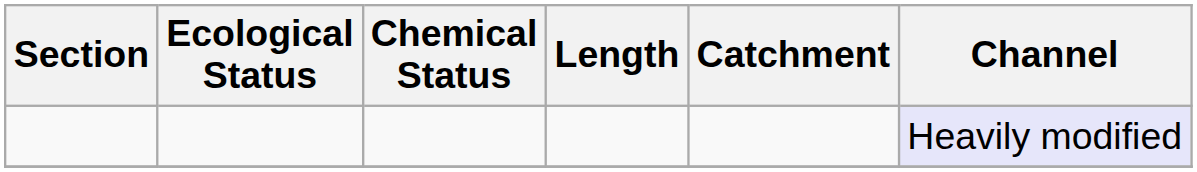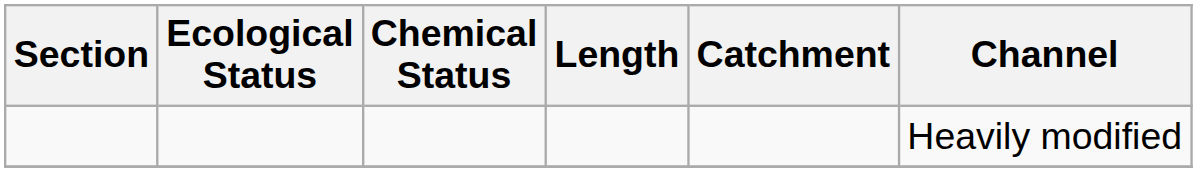(1045, 135) lavender background -> (1045, 135) no background
